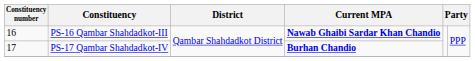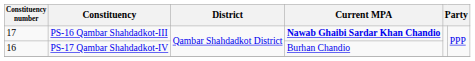(11, 33) 16 -> (11, 33) 17
(11, 48) 17 -> (11, 48) 16
(321, 48) bold -> (319, 48) normal
